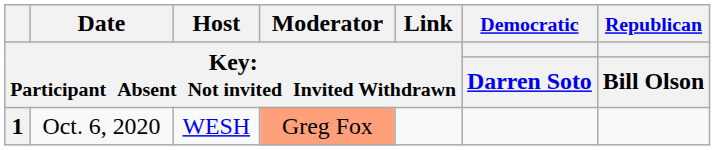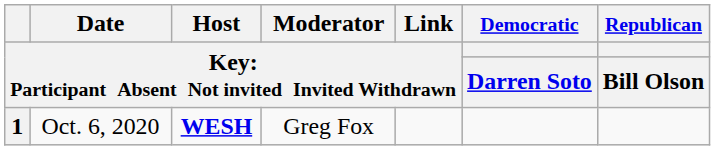(216, 125) normal -> (216, 125) bold
(327, 125) lightsalmon background -> (329, 125) no background
